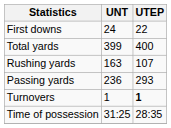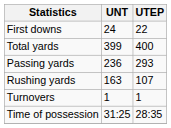rows swapped: (41, 64) <-> (40, 81)
(138, 98) bold -> (138, 98) normal
